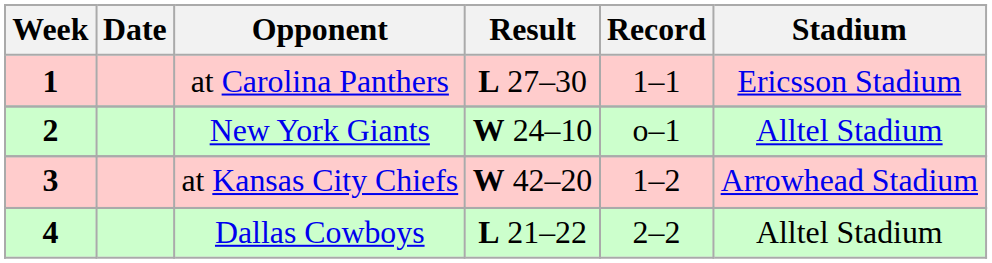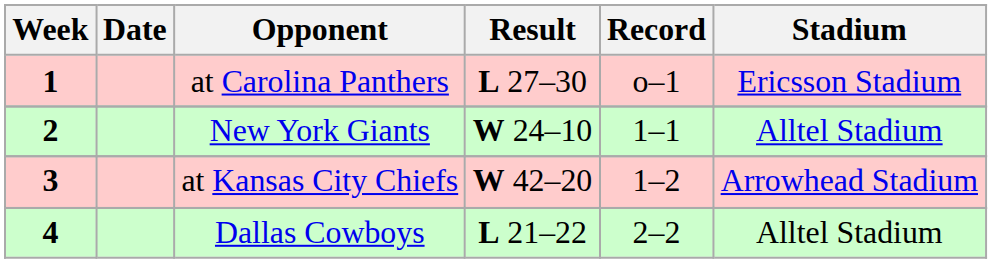(656, 80) 1–1 -> (656, 80) o–1
(656, 130) o–1 -> (656, 130) 1–1
